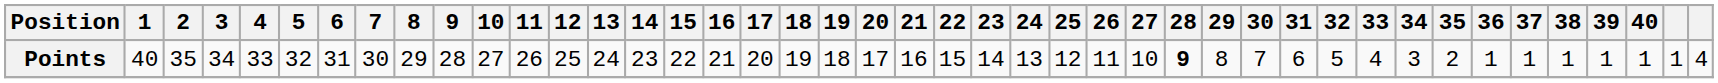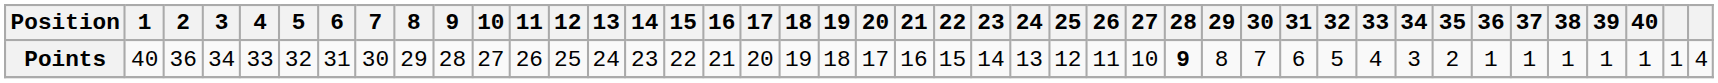(183, 59) 35 -> (183, 59) 36
